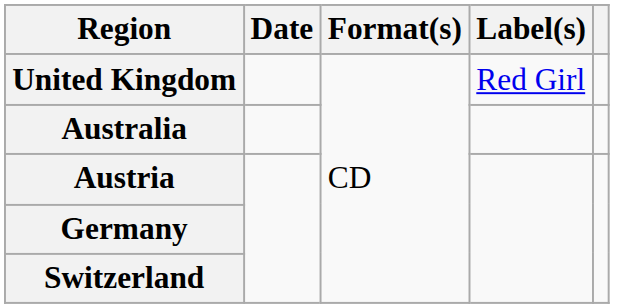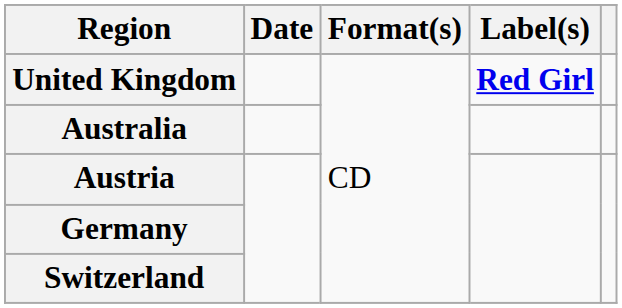(531, 79) normal -> (535, 79) bold
